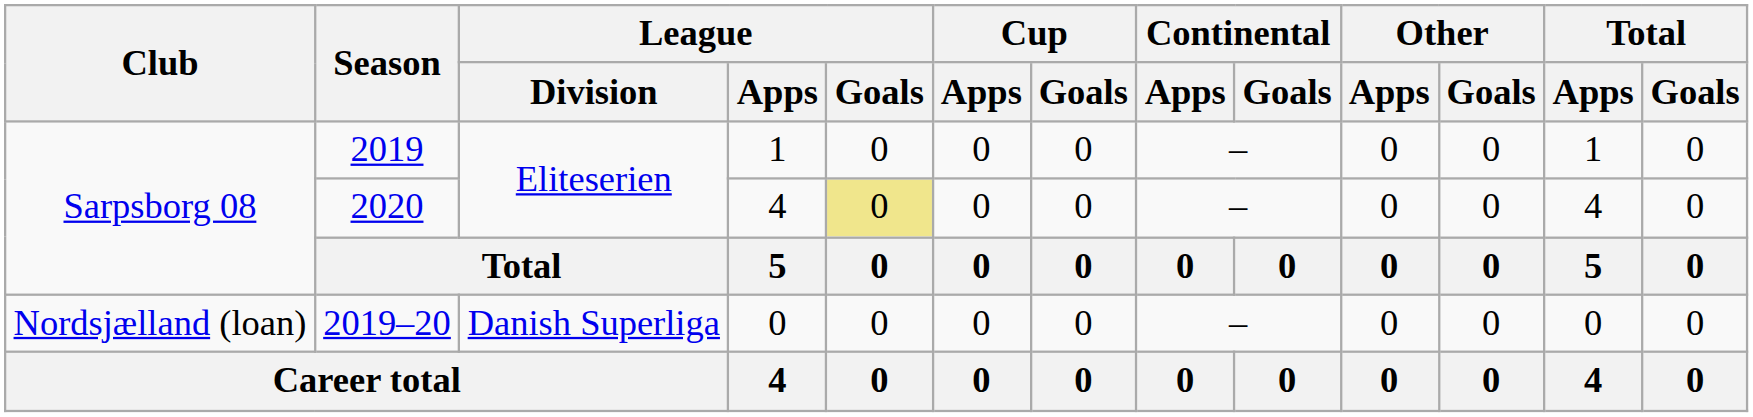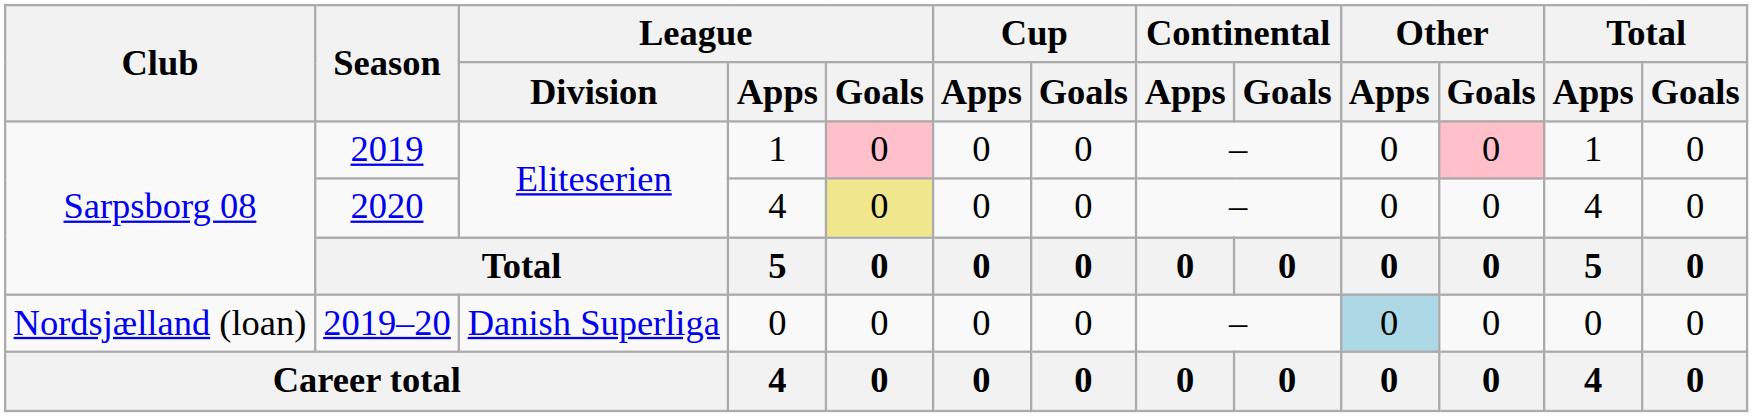(879, 149) no background -> (879, 149) pink background
(1491, 149) no background -> (1491, 149) pink background
(1389, 322) no background -> (1389, 322) lightblue background
